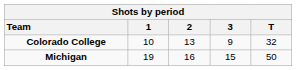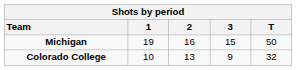rows swapped: (66, 57) <-> (66, 42)
